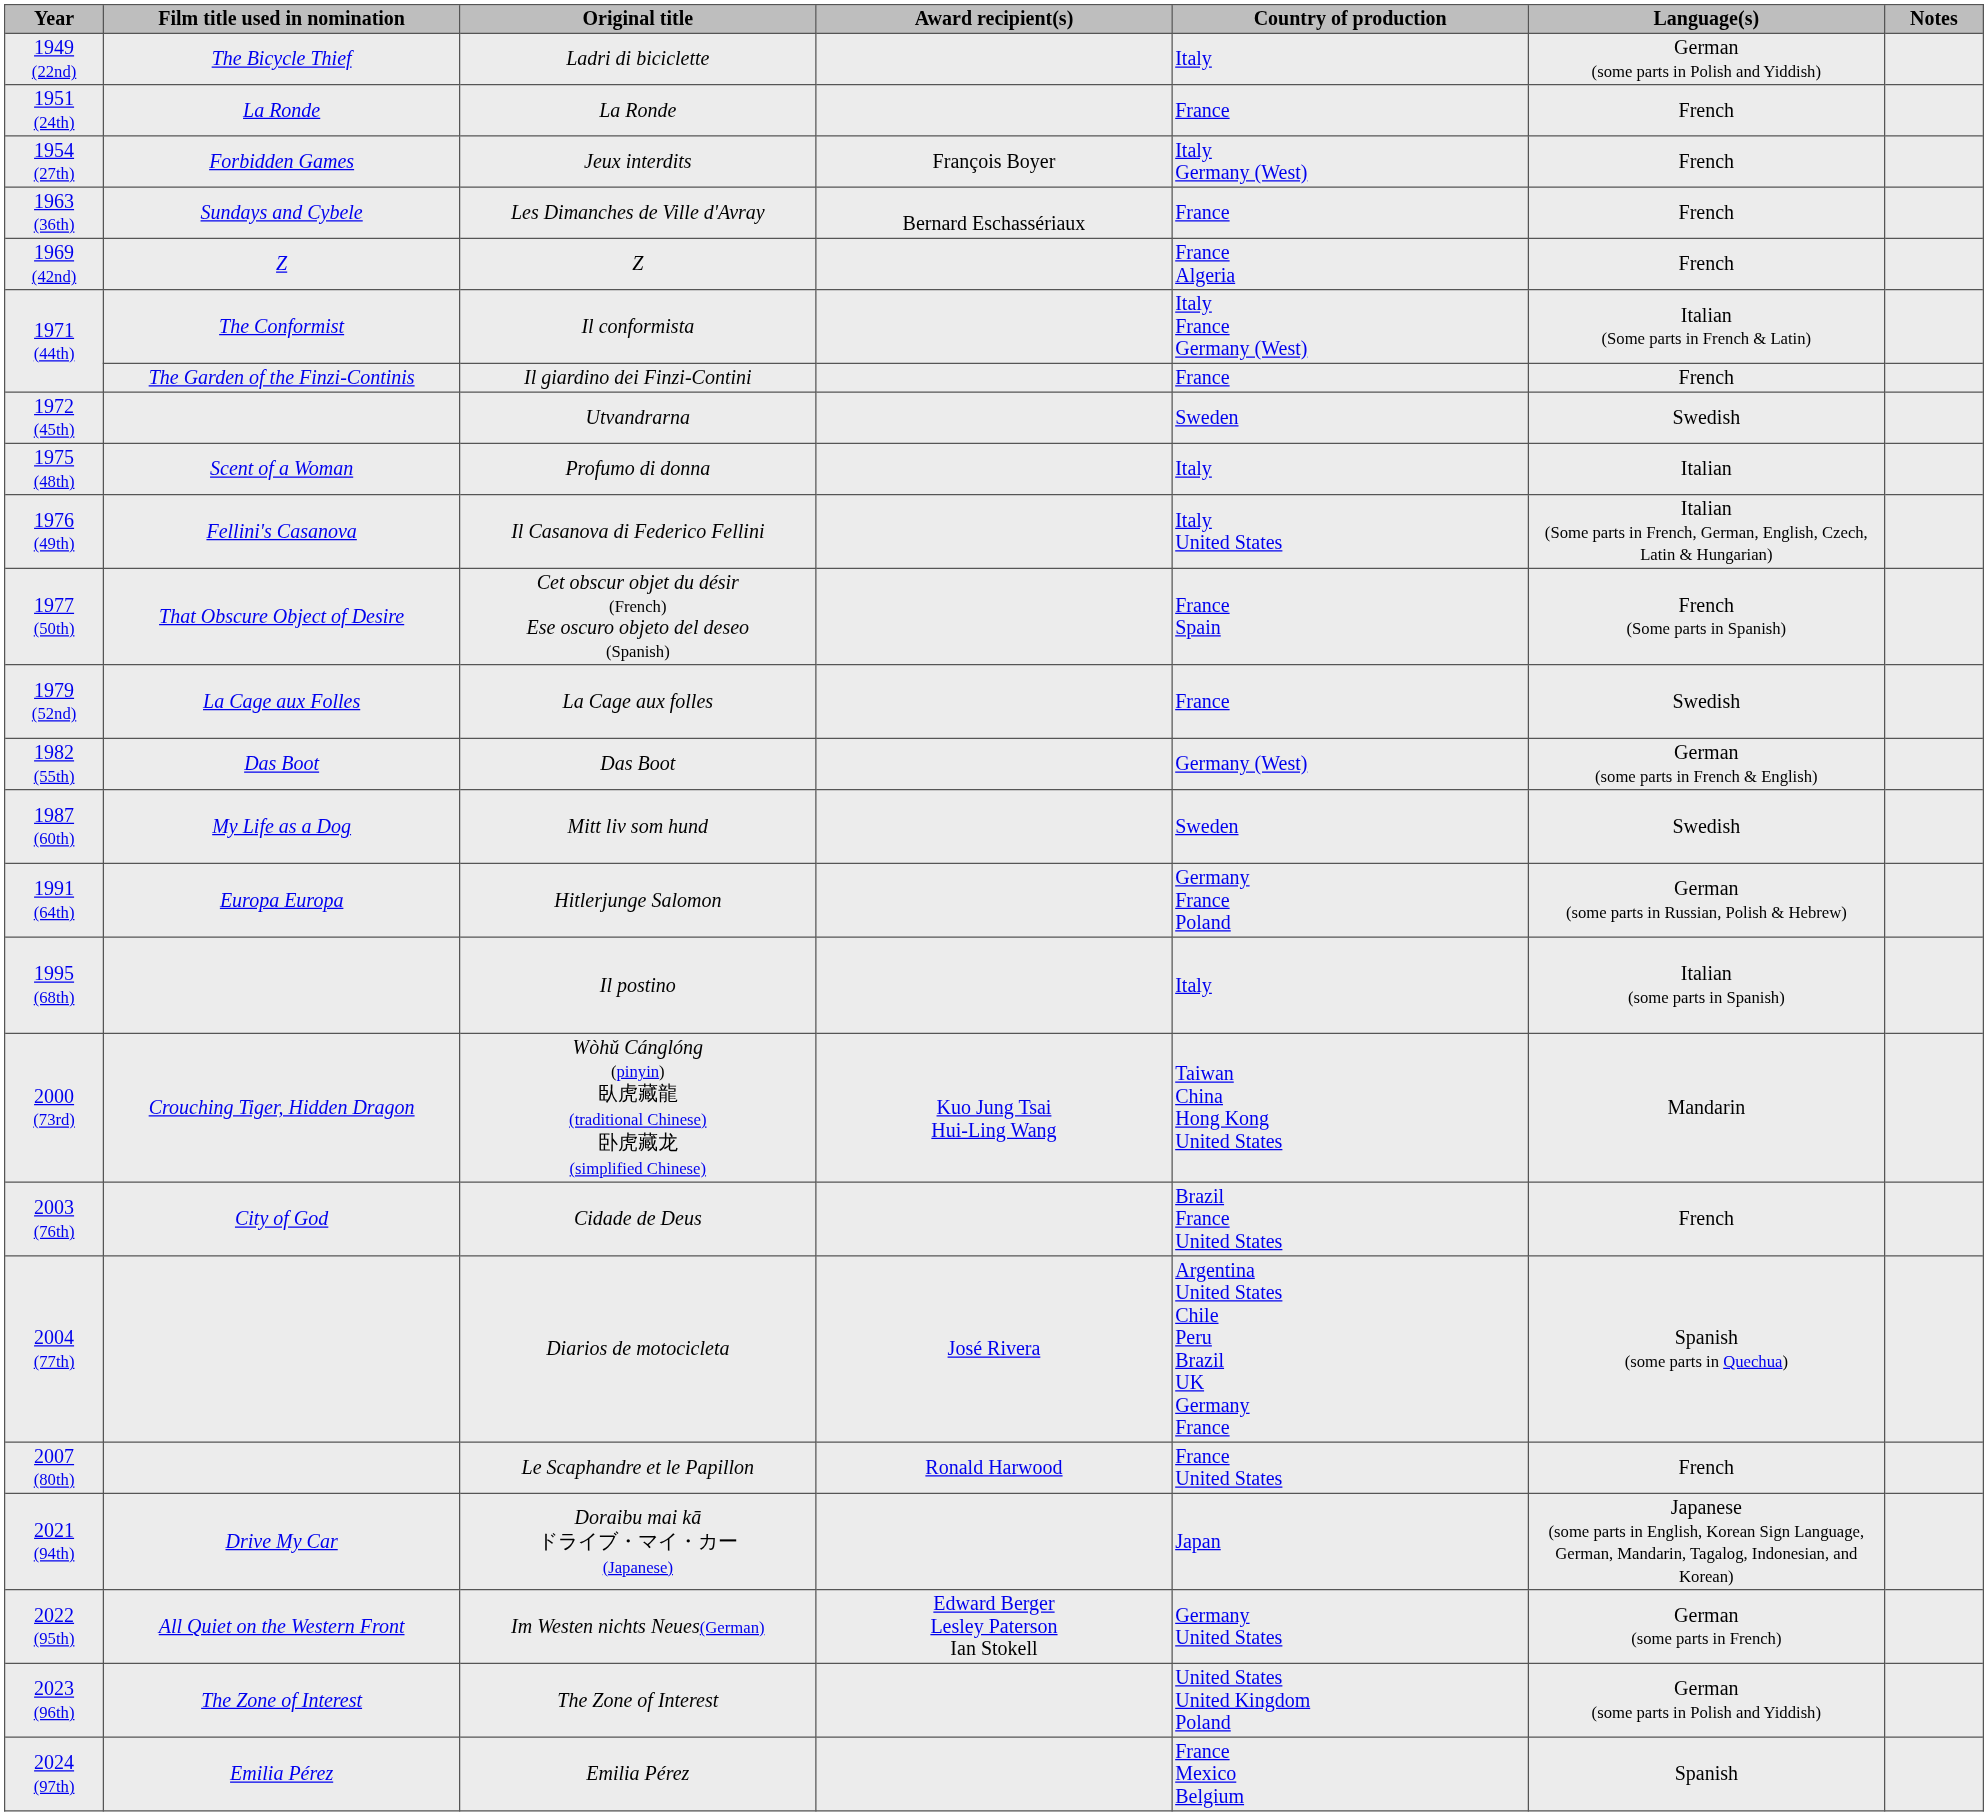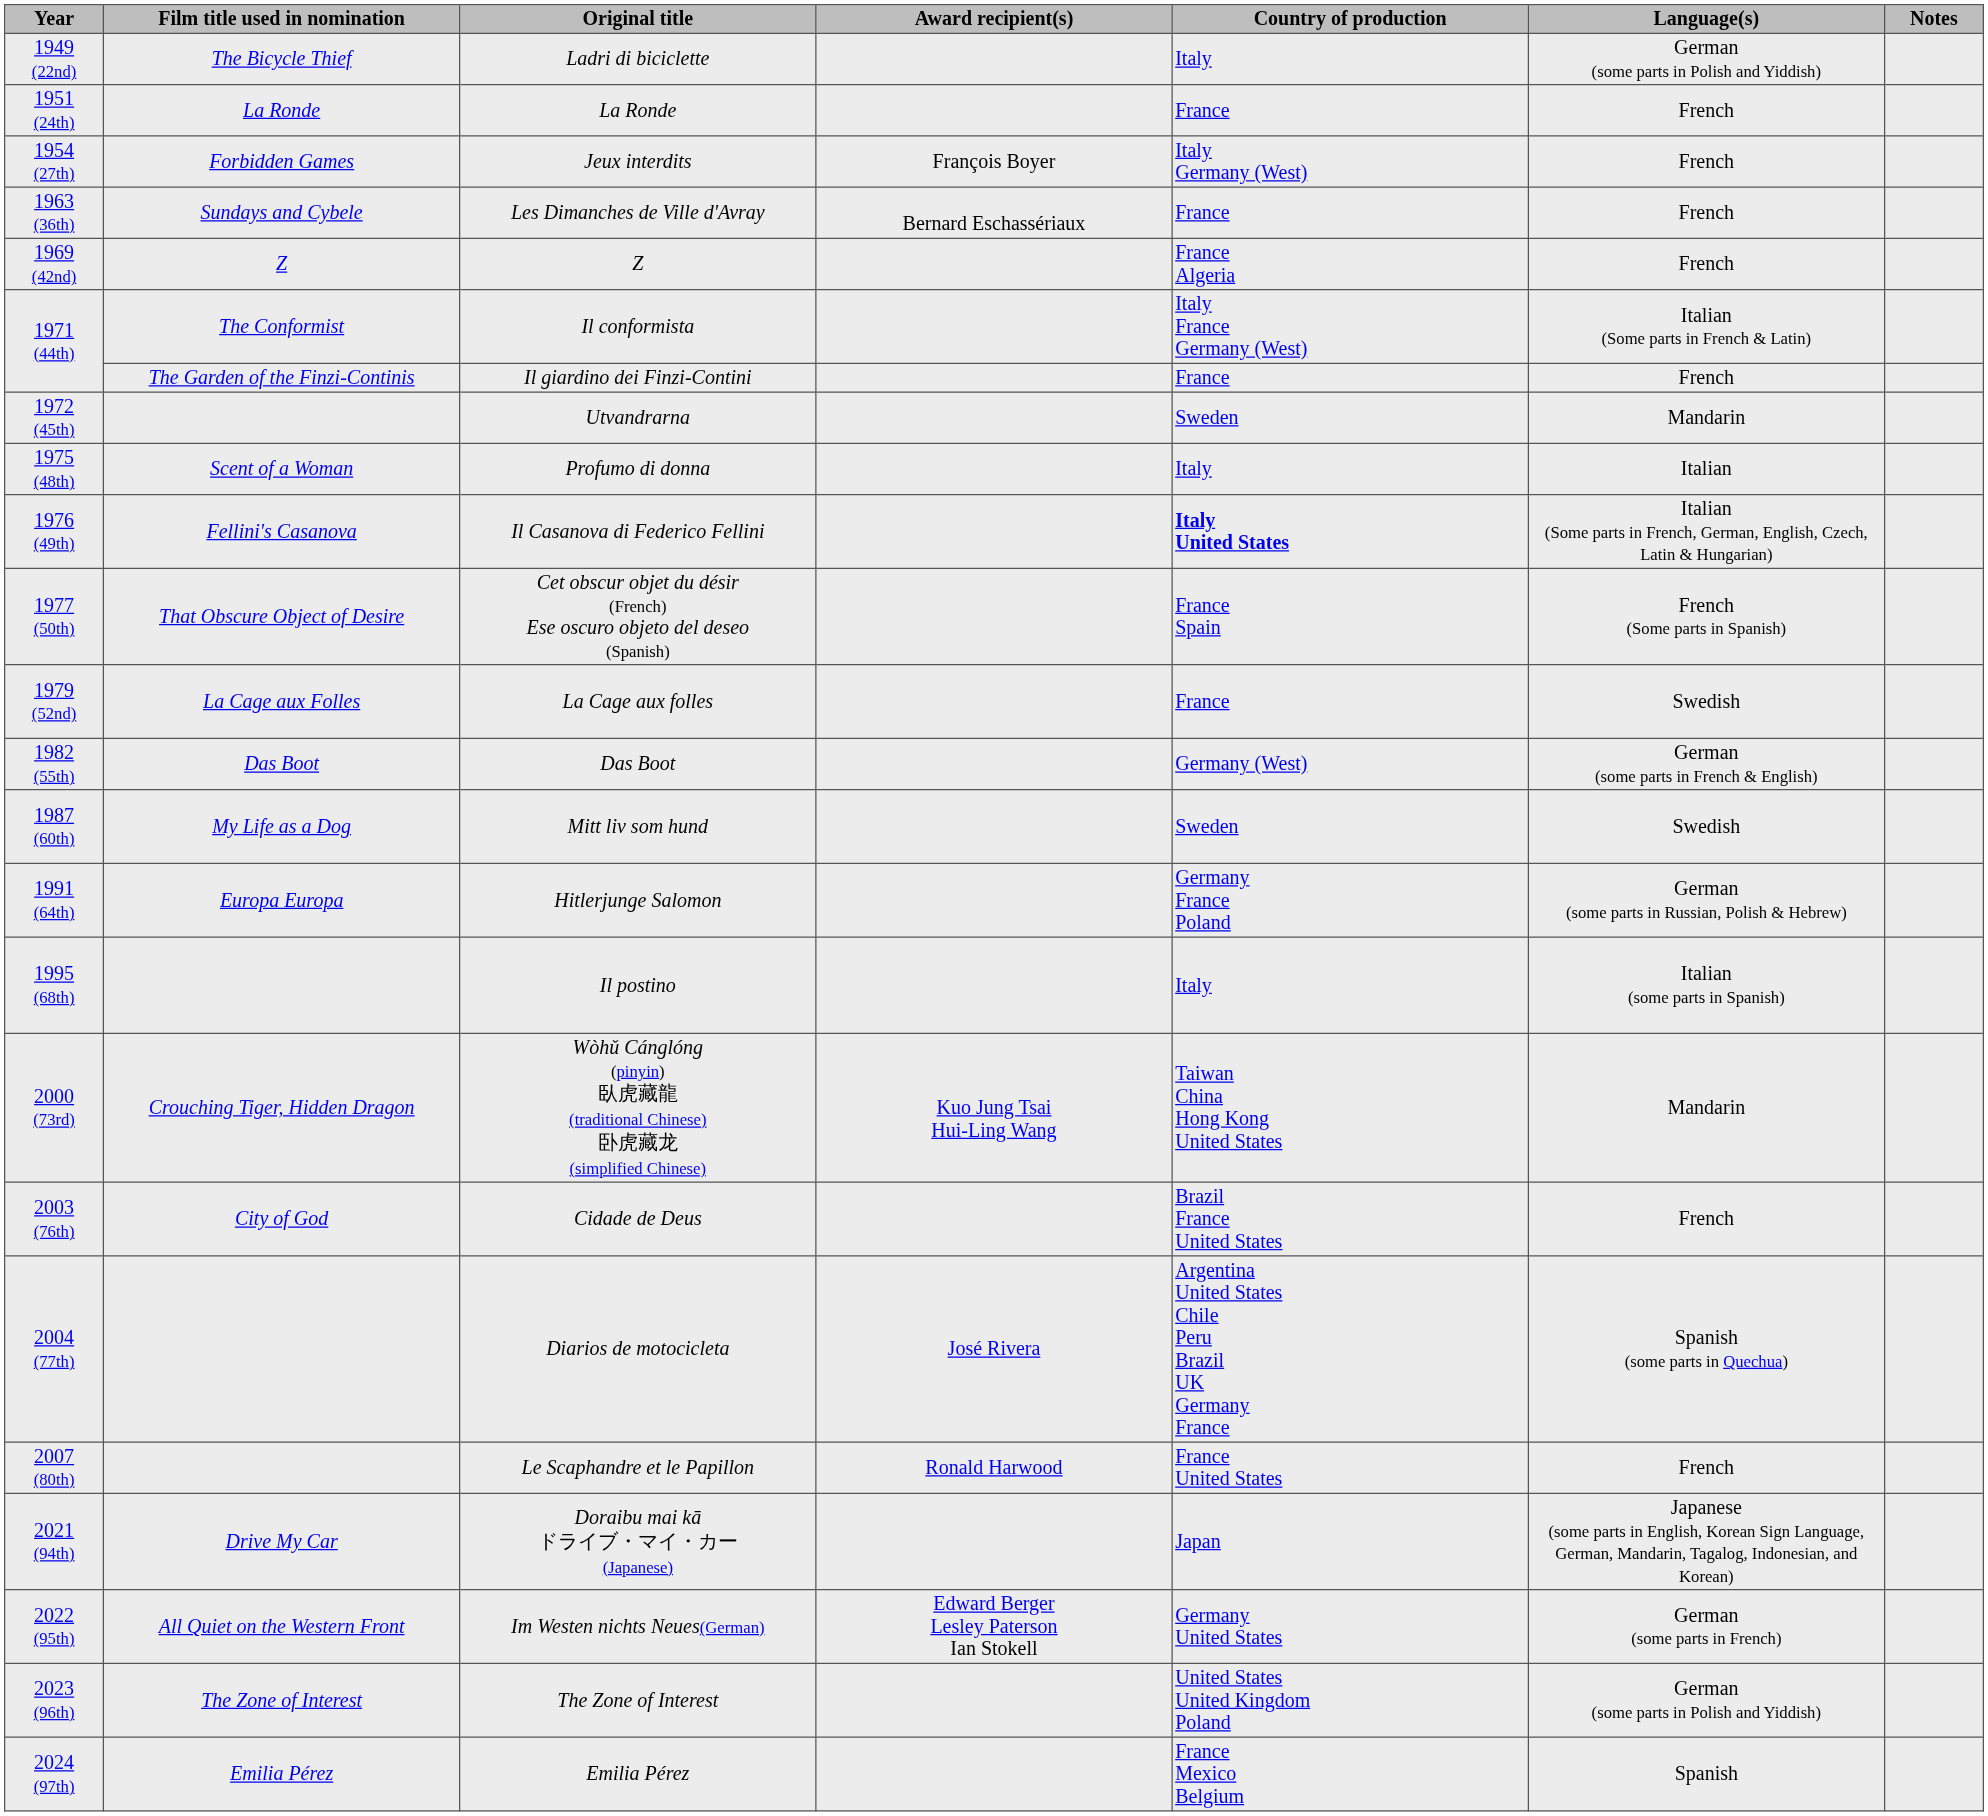(1706, 417) Swedish -> (1706, 417) Mandarin
(1229, 531) normal -> (1232, 531) bold
